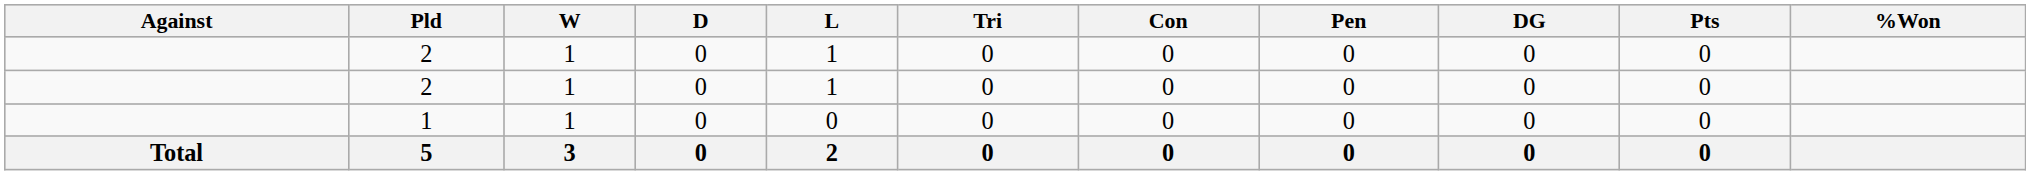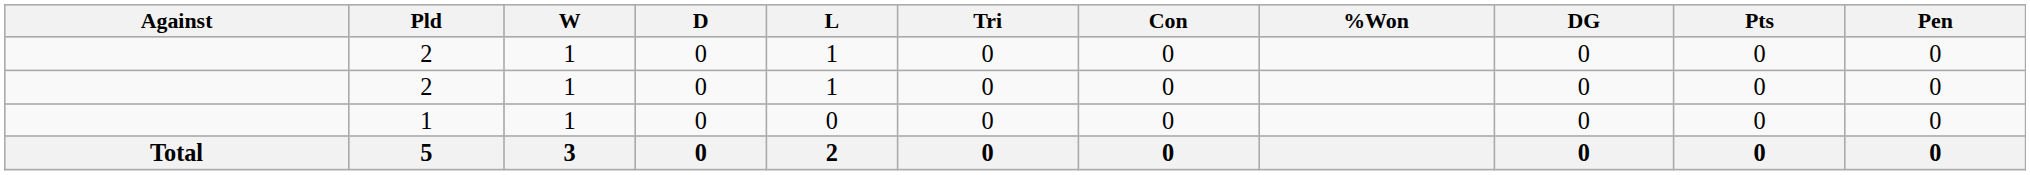columns swapped: (1349, 21) <-> (1908, 21)
